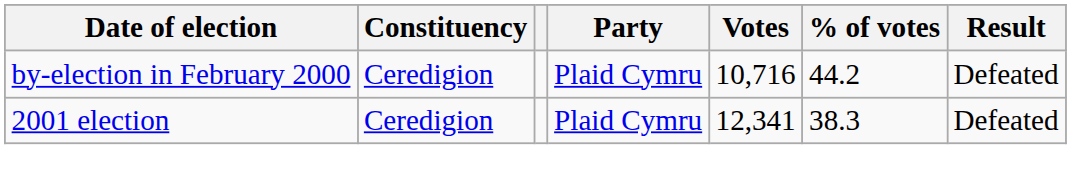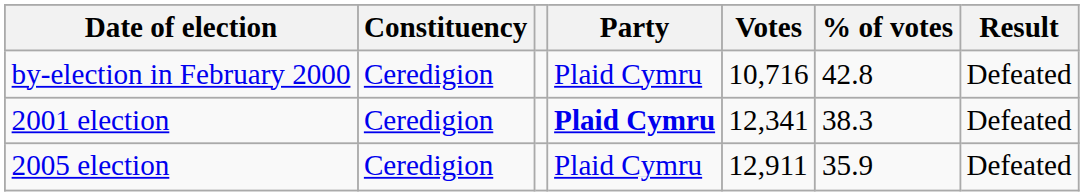(835, 73) 44.2 -> (848, 73) 42.8
(628, 119) normal -> (635, 119) bold
+ row: (90, 166)
